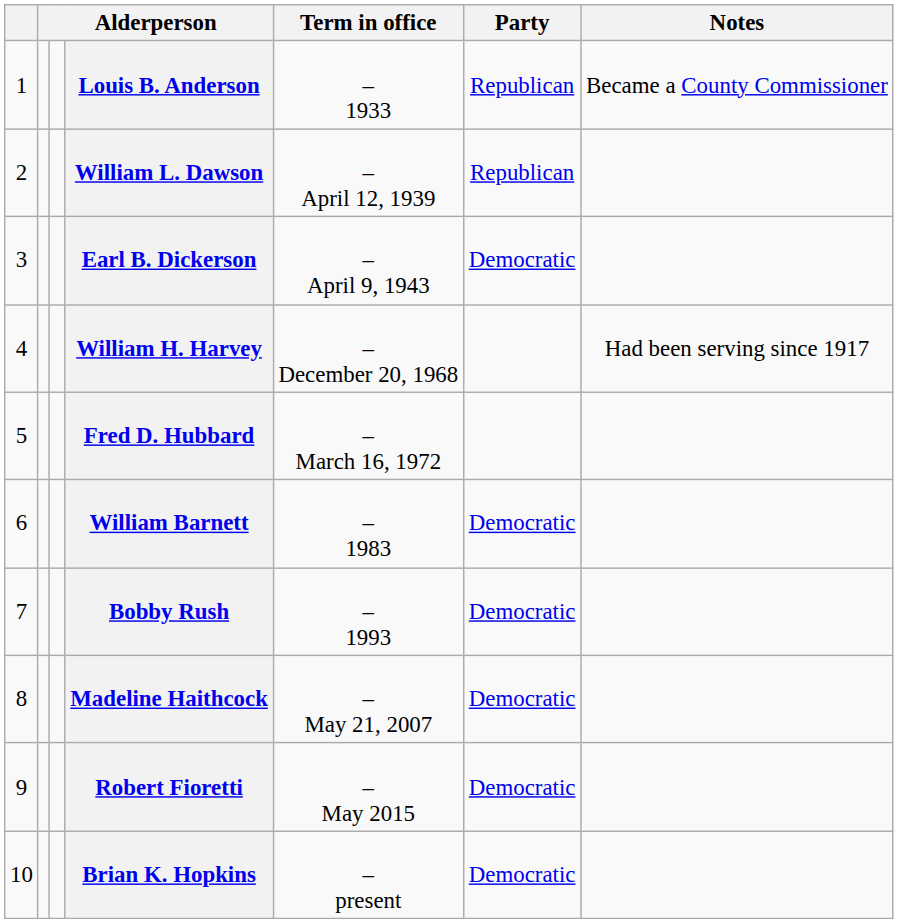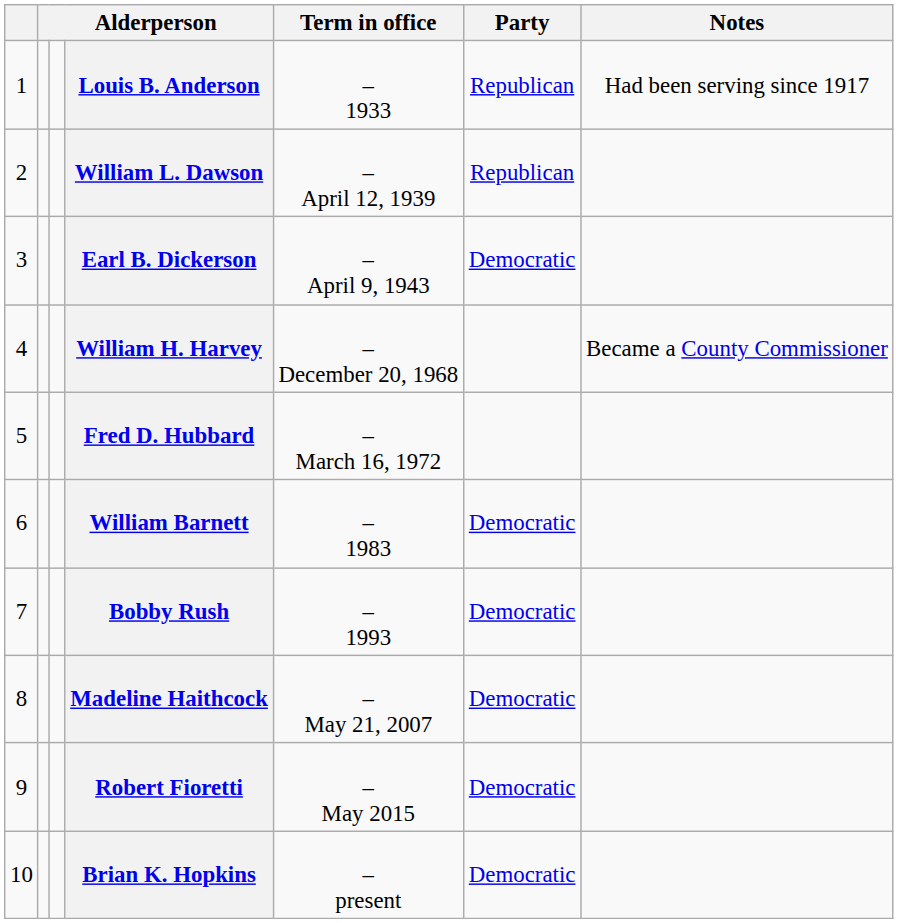(737, 84) Became a County Commissioner -> (737, 84) Had been serving since 1917
(737, 347) Had been serving since 1917 -> (737, 347) Became a County Commissioner
